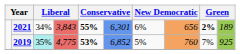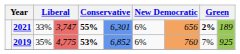(44, 27) 34% -> (44, 27) 33%
(66, 27) 3,843 -> (66, 27) 3,747
(44, 42) paleturquoise background -> (44, 42) no background
(140, 42) 5% -> (140, 42) 6%
